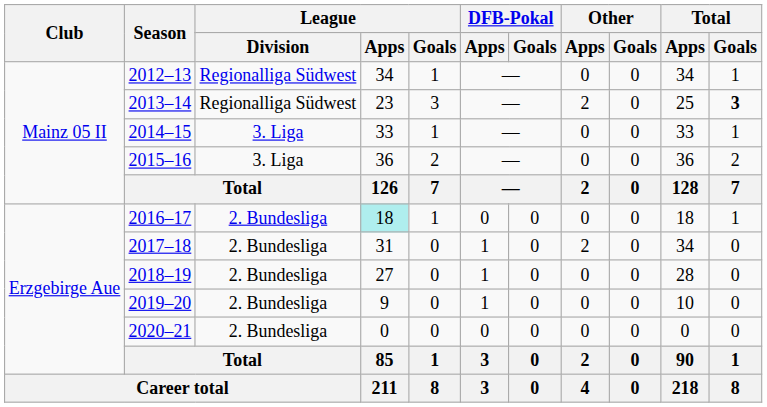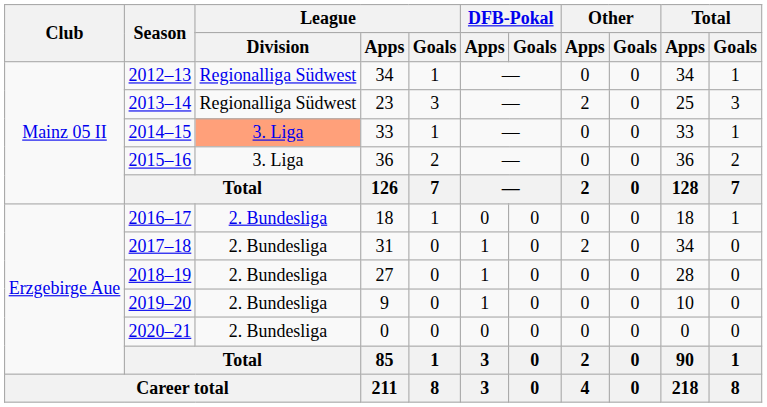(735, 103) bold -> (735, 103) normal
(278, 132) no background -> (278, 132) lightsalmon background
(385, 217) paleturquoise background -> (385, 217) no background
